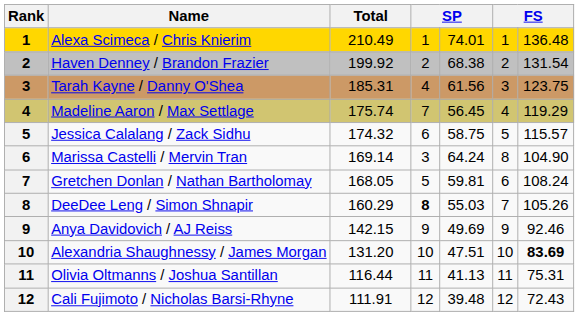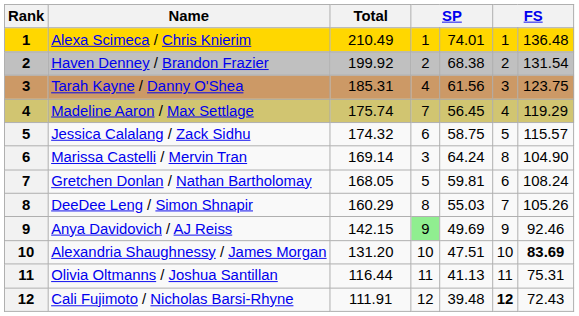(425, 205) bold -> (425, 205) normal
(425, 228) no background -> (425, 228) lightgreen background
(505, 299) normal -> (505, 299) bold
